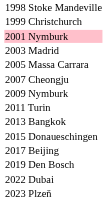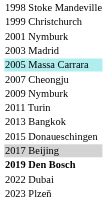(37, 36) pink background -> (37, 36) no background
(47, 65) no background -> (47, 65) paleturquoise background
(32, 150) no background -> (32, 150) lightgrey background
(40, 165) normal -> (40, 165) bold
